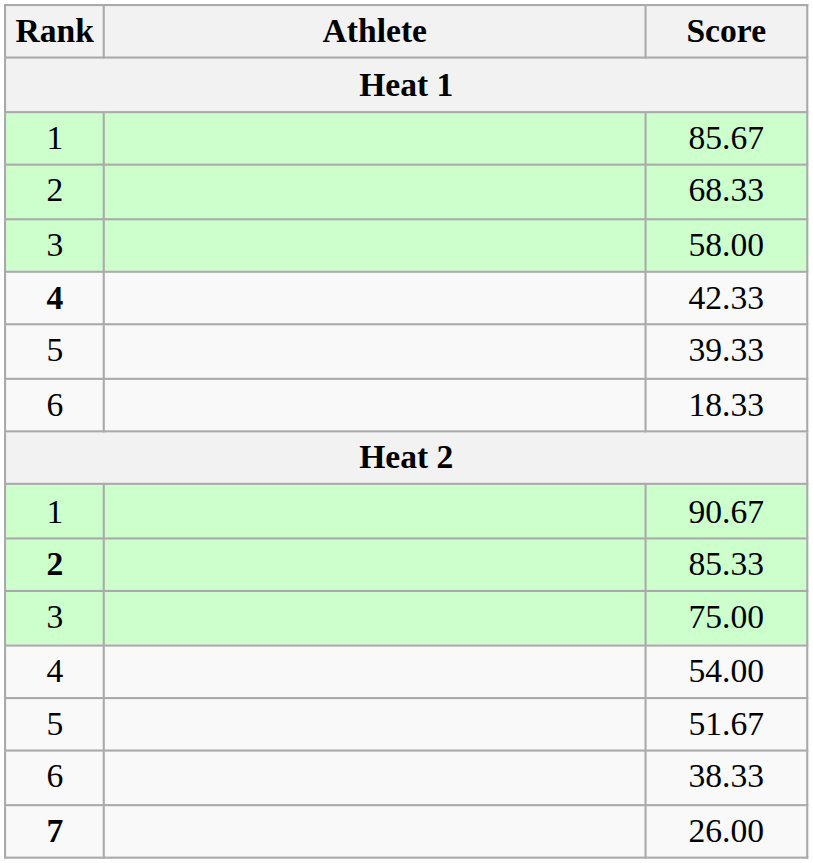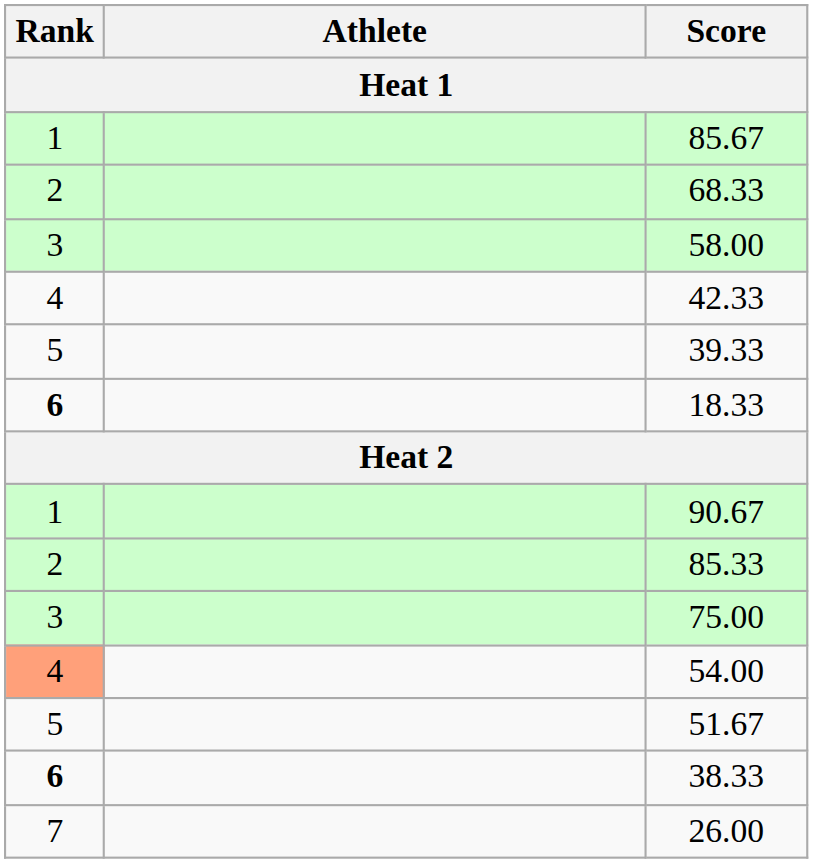(55, 297) bold -> (55, 297) normal
(55, 404) normal -> (55, 404) bold
(55, 564) bold -> (55, 564) normal
(55, 670) no background -> (55, 670) lightsalmon background
(55, 777) normal -> (55, 777) bold
(55, 830) bold -> (55, 830) normal
